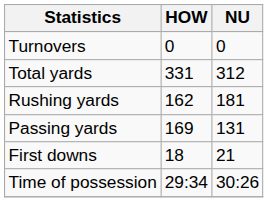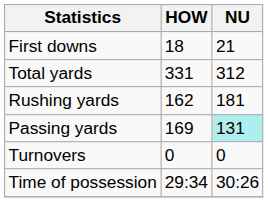rows swapped: (53, 155) <-> (47, 45)
(230, 127) no background -> (230, 127) paleturquoise background
